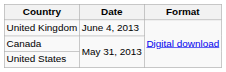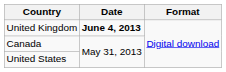(110, 28) normal -> (111, 28) bold
